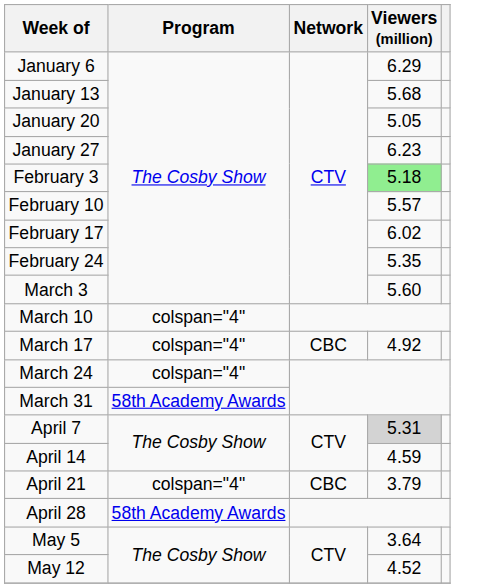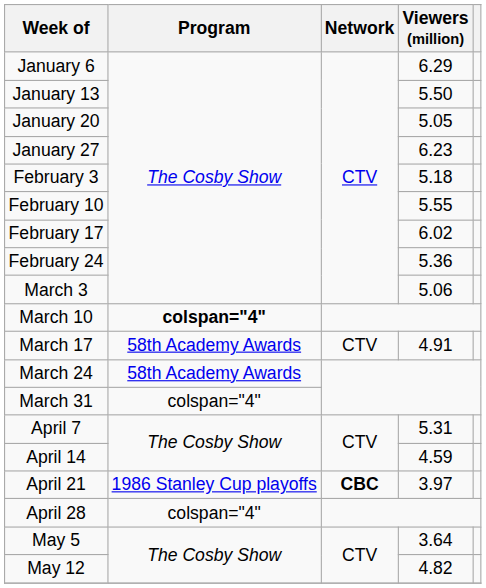(404, 94) 5.68 -> (436, 94) 5.50
(404, 177) lightgreen background -> (436, 177) no background
(404, 205) 5.57 -> (436, 205) 5.55
(404, 261) 5.35 -> (436, 261) 5.36
(404, 289) 5.60 -> (436, 289) 5.06
(199, 317) normal -> (214, 317) bold
(199, 345) colspan="4" -> (214, 345) 58th Academy Awards
(328, 345) CBC -> (360, 345) CTV
(404, 345) 4.92 -> (436, 345) 4.91
(199, 373) colspan="4" -> (214, 373) 58th Academy Awards
(199, 401) 58th Academy Awards -> (214, 401) colspan="4"
(404, 429) lightgrey background -> (436, 429) no background
(199, 484) colspan="4" -> (214, 484) 1986 Stanley Cup playoffs
(328, 484) normal -> (360, 484) bold
(404, 484) 3.79 -> (436, 484) 3.97
(199, 512) 58th Academy Awards -> (214, 512) colspan="4"
(404, 568) 4.52 -> (436, 568) 4.82
